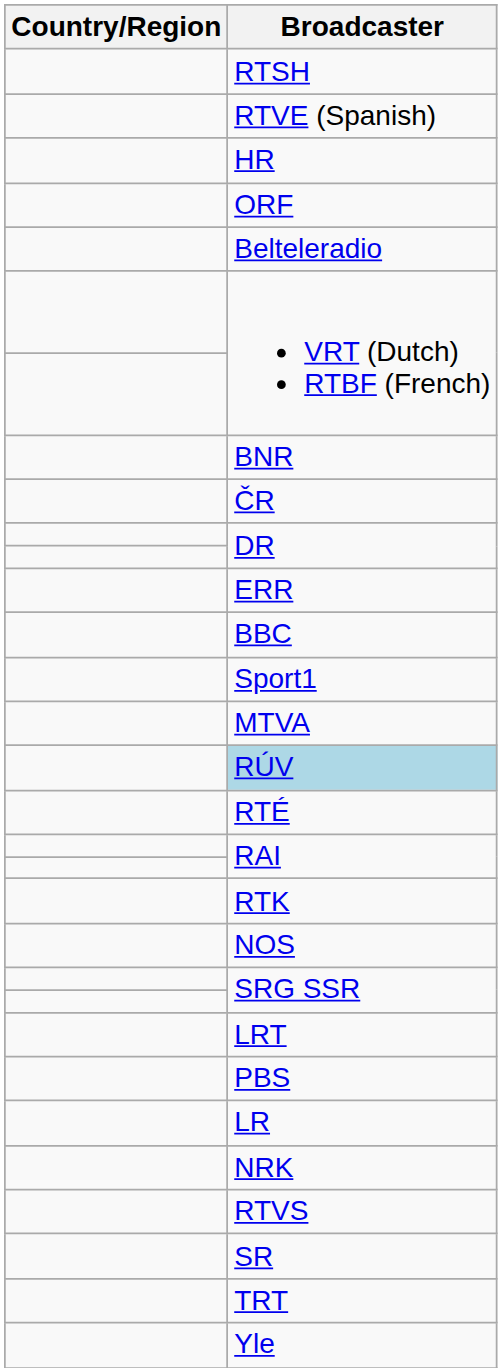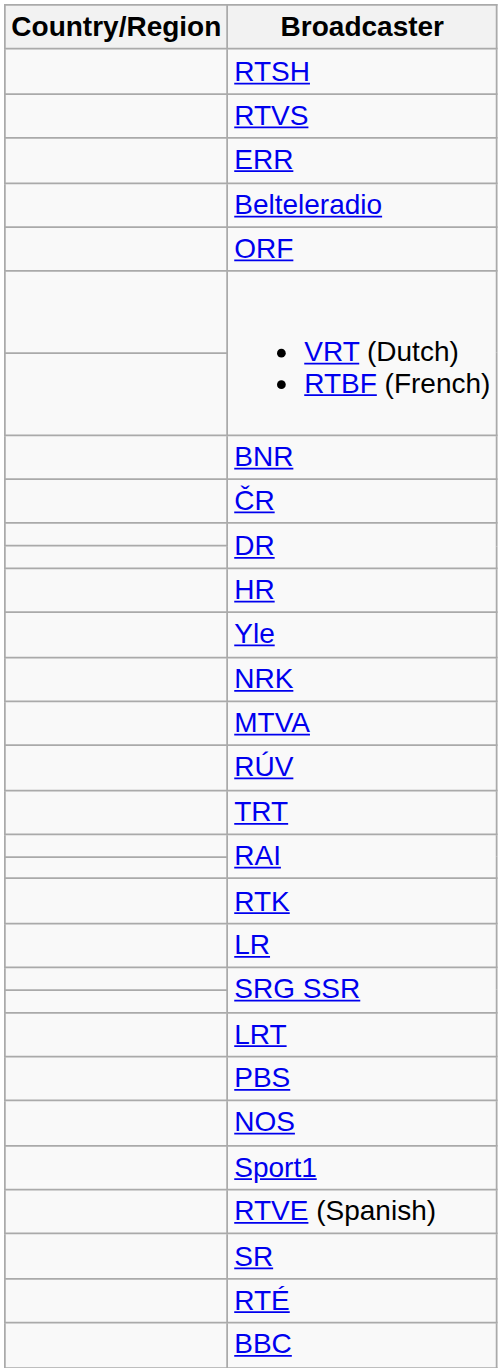(335, 115) RTVE (Spanish) -> (271, 115) RTVS
(254, 159) HR -> (264, 159) ERR
(264, 204) ORF -> (308, 204) Belteleradio
(308, 248) Belteleradio -> (264, 248) ORF
(264, 589) ERR -> (254, 589) HR
(263, 634) BBC -> (254, 634) Yle
(275, 678) Sport1 -> (264, 678) NRK
(264, 767) lightblue background -> (264, 767) no background
(262, 811) RTÉ -> (261, 811) TRT
(265, 945) NOS -> (252, 945) LR
(252, 1122) LR -> (265, 1122) NOS
(264, 1167) NRK -> (275, 1167) Sport1
(271, 1211) RTVS -> (335, 1211) RTVE (Spanish)
(261, 1300) TRT -> (262, 1300) RTÉ
(254, 1344) Yle -> (263, 1344) BBC
